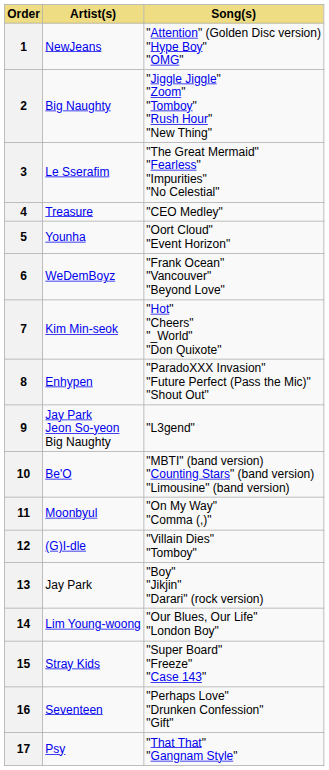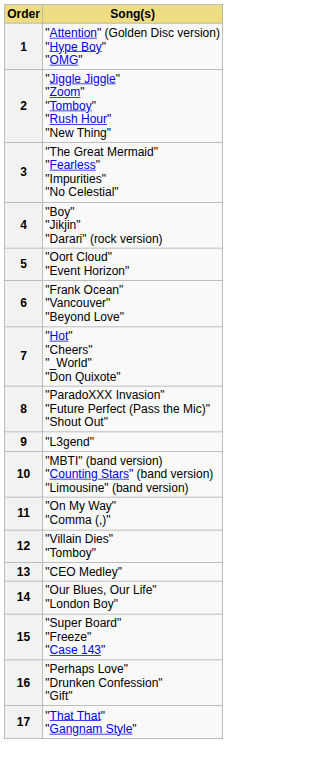- column: (93, 14)
(185, 211) "CEO Medley" -> (104, 225) "Boy" "Jikjin" "Darari" (rock version)
(205, 585) "Boy" "Jikjin" "Darari" (rock version) -> (84, 571) "CEO Medley"
